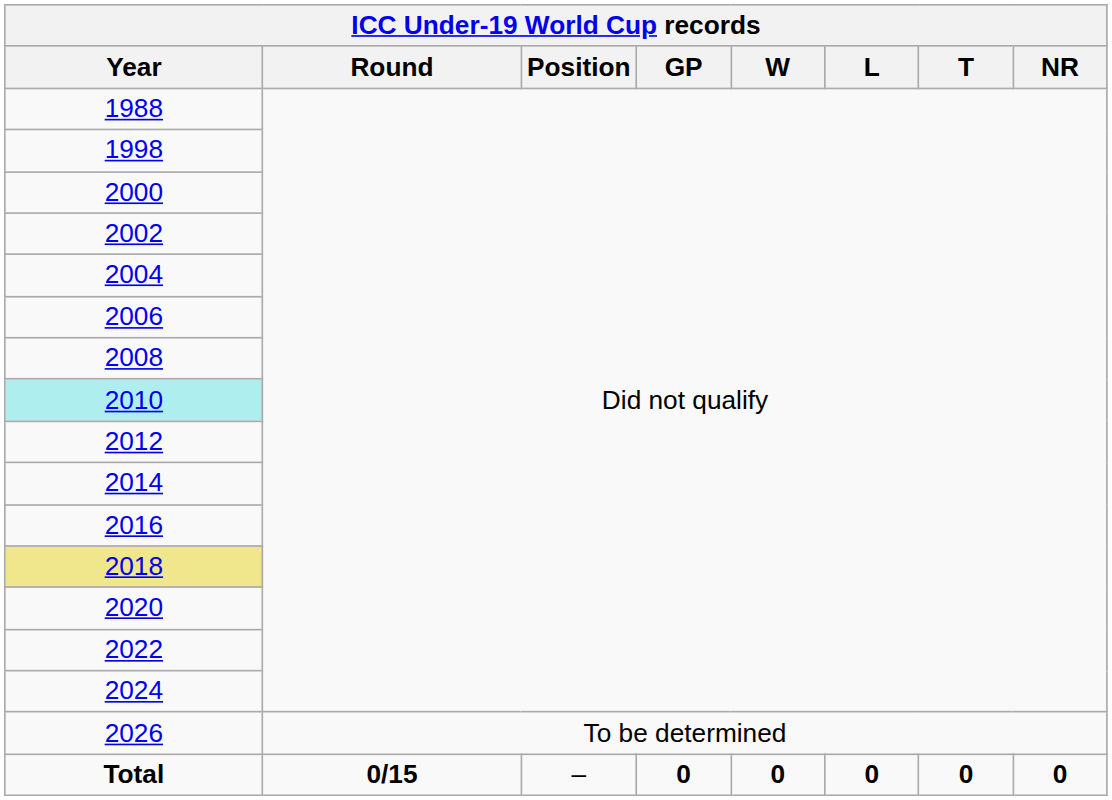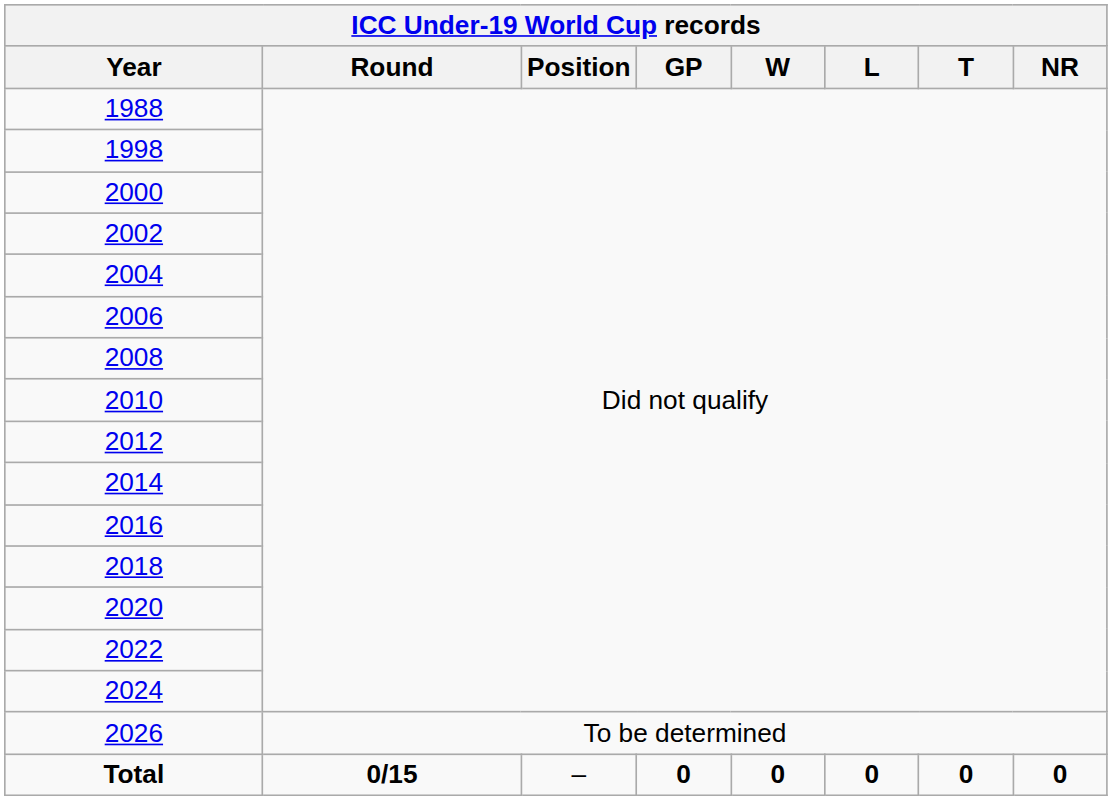(134, 399) paleturquoise background -> (134, 399) no background
(134, 566) khaki background -> (134, 566) no background
